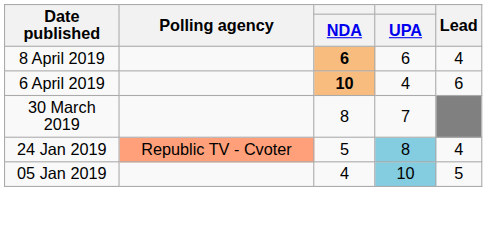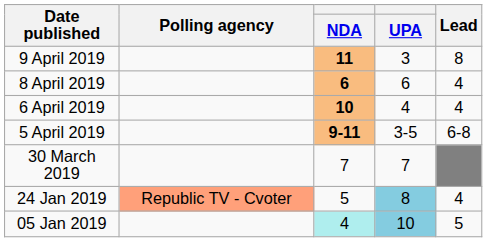+ row: (62, 58)
(459, 83) 6 -> (459, 108) 4
+ row: (62, 132)
(344, 116) 8 -> (344, 166) 7
(344, 174) no background -> (344, 224) paleturquoise background
